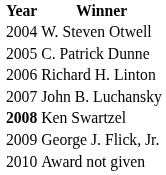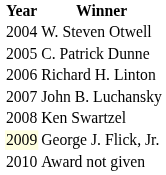(22, 118) bold -> (22, 118) normal
(22, 140) no background -> (22, 140) lightyellow background
